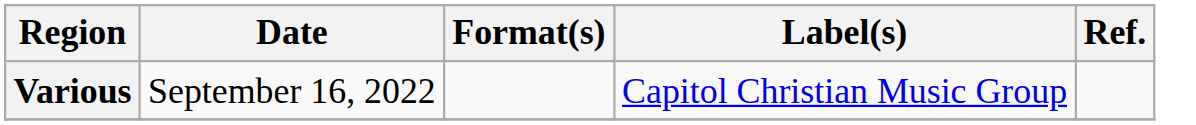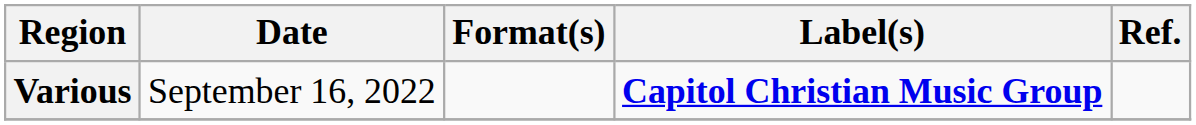(845, 89) normal -> (862, 89) bold
